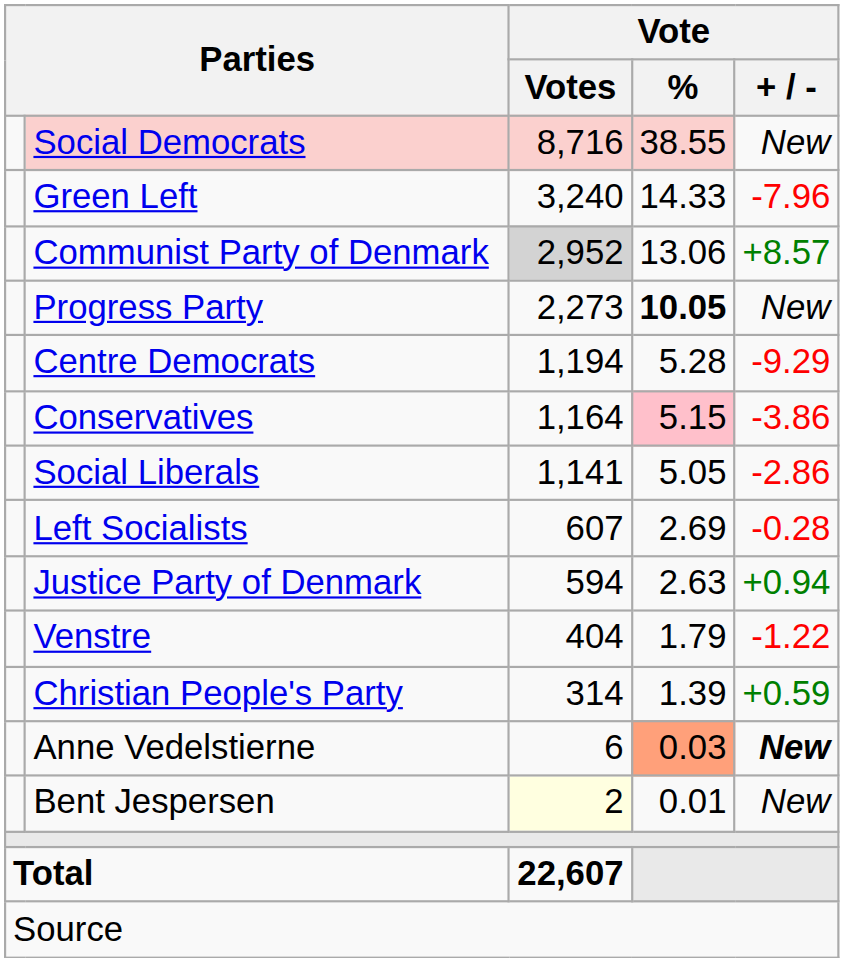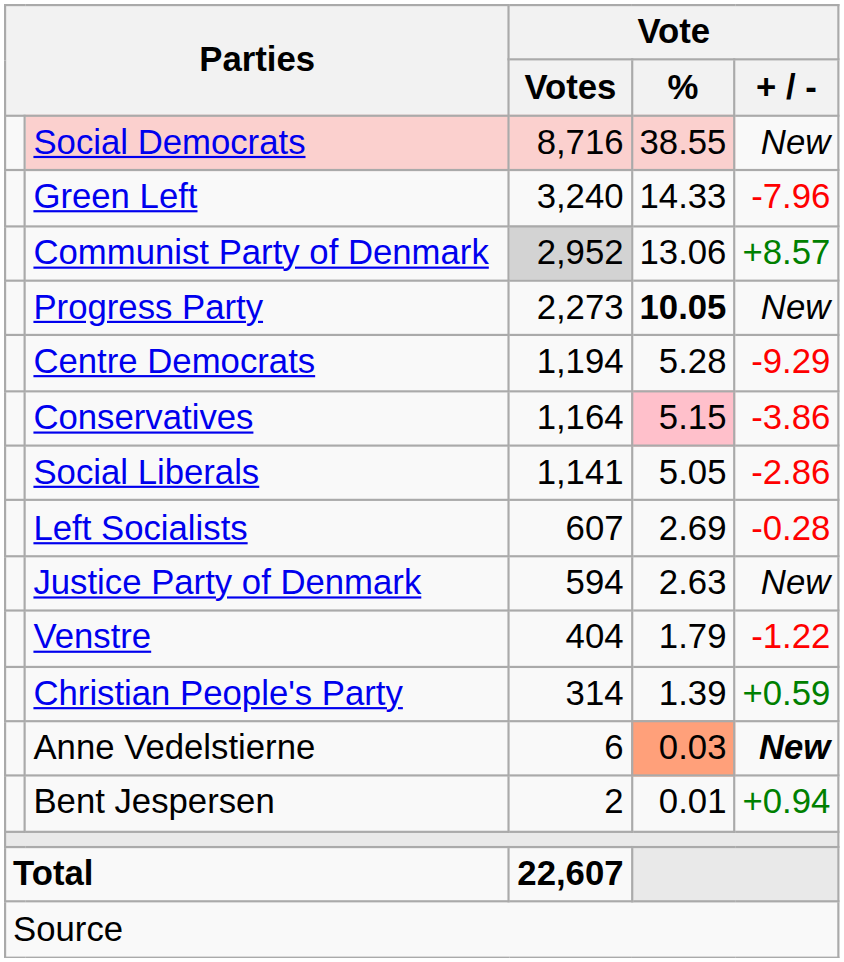(786, 582) +0.94 -> (796, 582) New
(614, 802) lightyellow background -> (614, 802) no background
(796, 802) New -> (786, 802) +0.94
